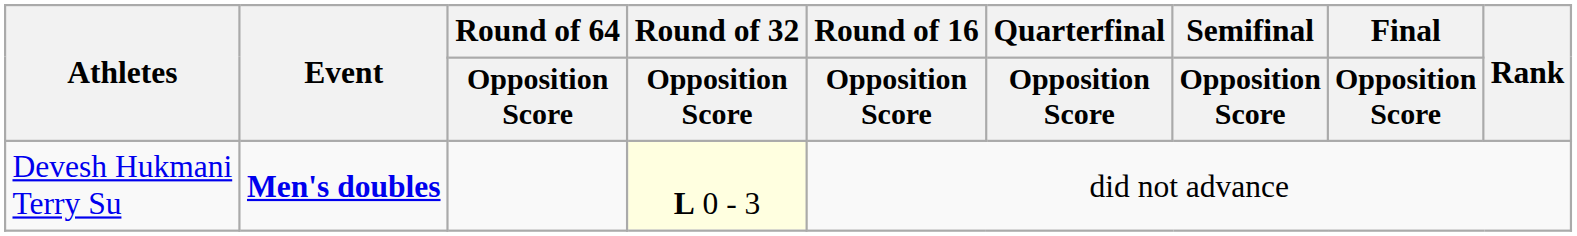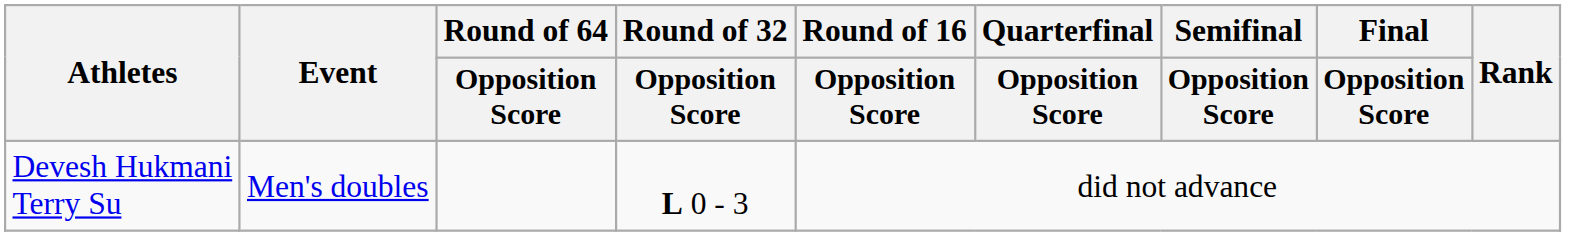(344, 185) bold -> (338, 185) normal
(717, 204) lightyellow background -> (705, 204) no background
